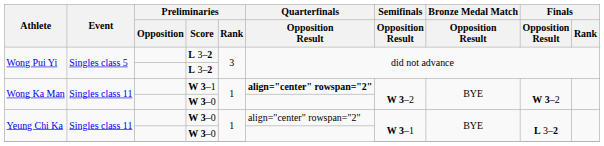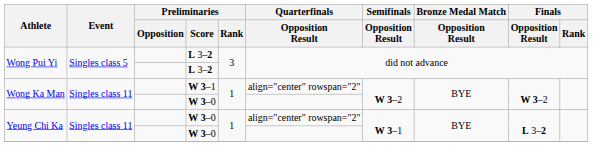(310, 86) bold -> (304, 86) normal
